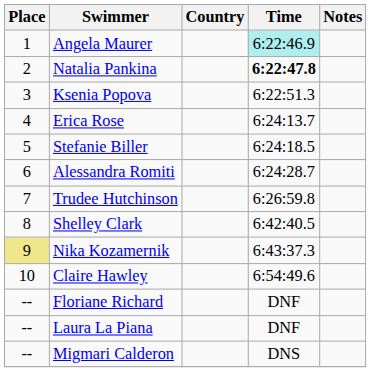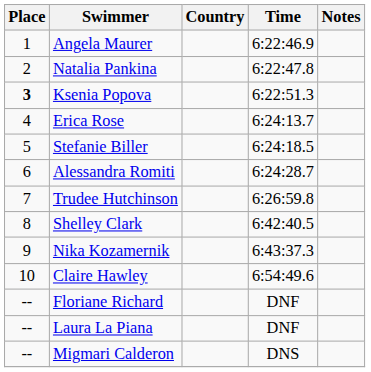(284, 43) paleturquoise background -> (283, 43) no background
(284, 69) bold -> (283, 69) normal
(27, 95) normal -> (27, 95) bold
(27, 250) khaki background -> (27, 250) no background
